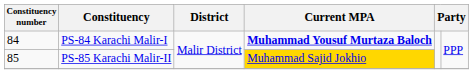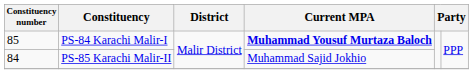(13, 40) 84 -> (13, 40) 85
(13, 59) 85 -> (13, 59) 84
(307, 59) gold background -> (307, 59) no background
